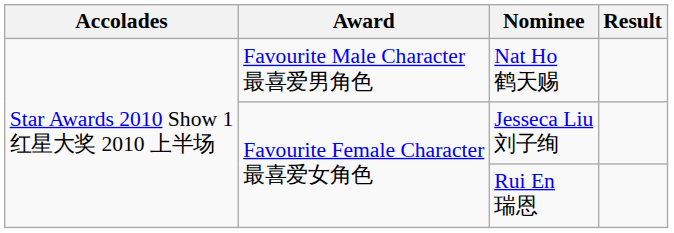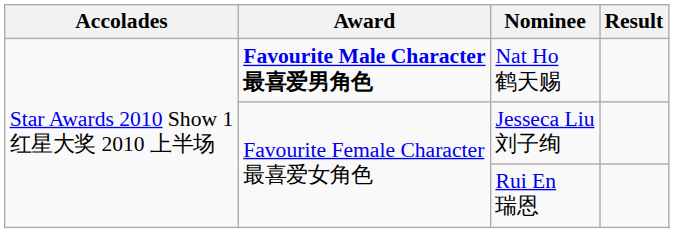(354, 68) normal -> (364, 68) bold
